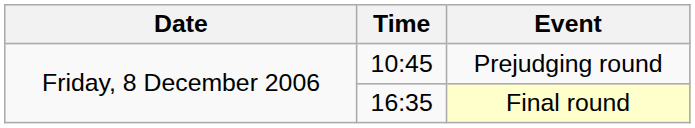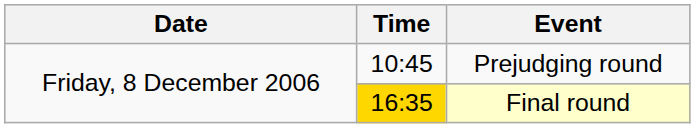(402, 102) no background -> (402, 102) gold background
